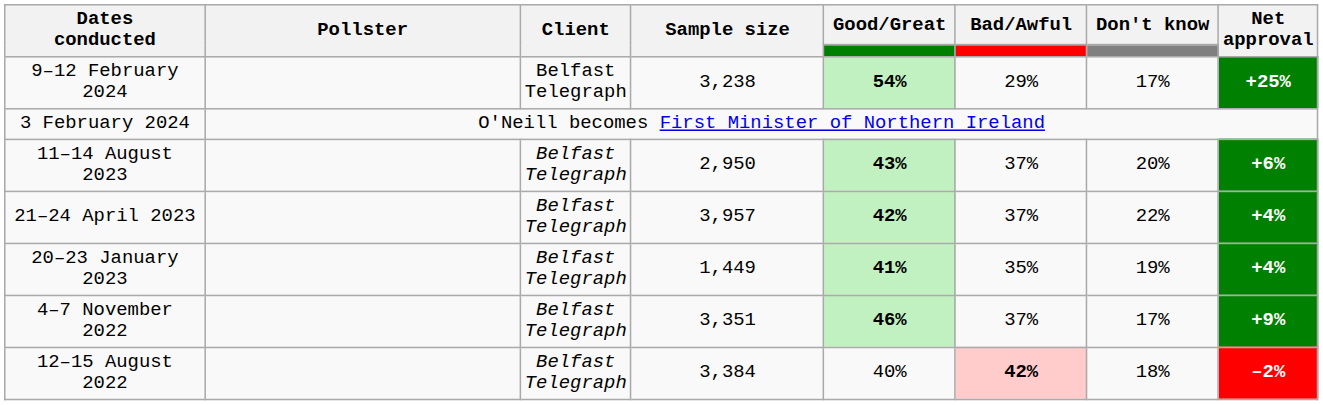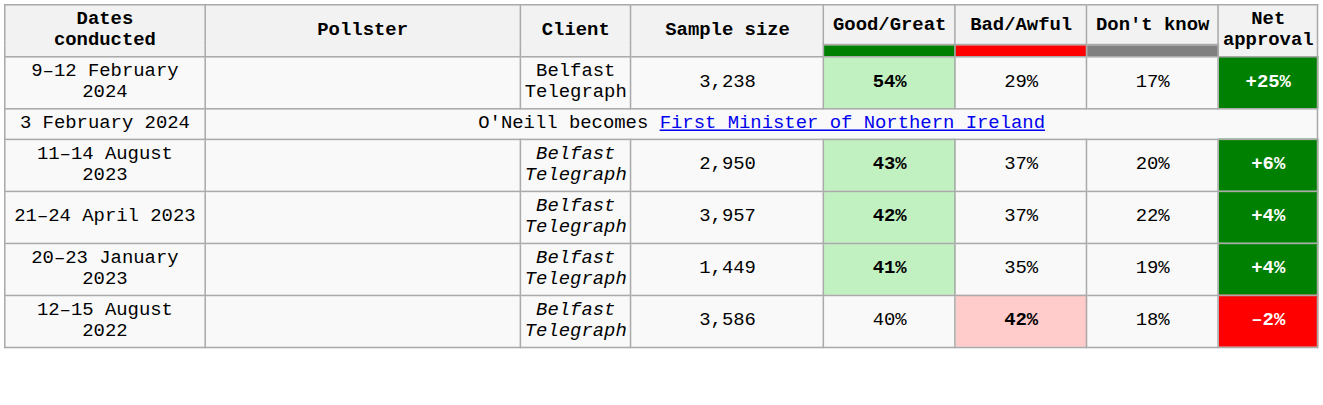- row: (105, 321)
(728, 373) 3,384 -> (728, 321) 3,586
